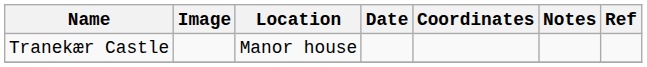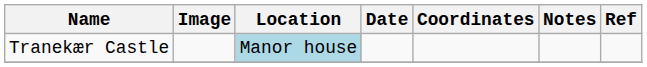(298, 48) no background -> (298, 48) lightblue background
